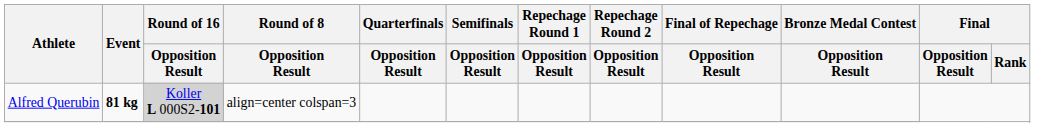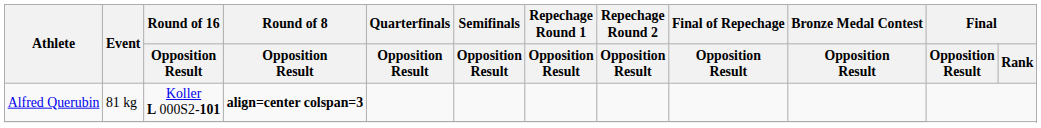(122, 102) bold -> (121, 102) normal
(184, 102) lightgrey background -> (184, 102) no background
(291, 102) normal -> (295, 102) bold
